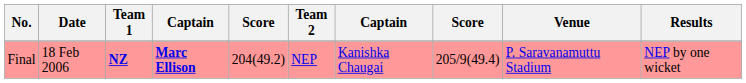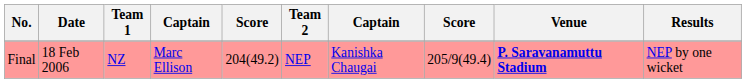(118, 59) bold -> (116, 59) normal
(176, 59) bold -> (173, 59) normal
(553, 59) normal -> (550, 59) bold
